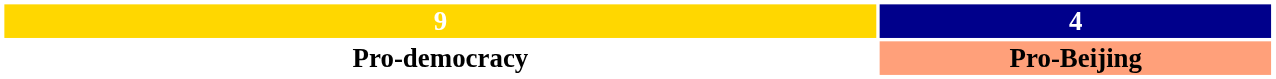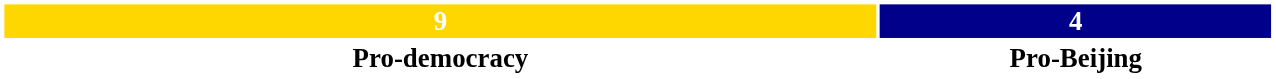(1076, 57) lightsalmon background -> (1076, 57) no background
